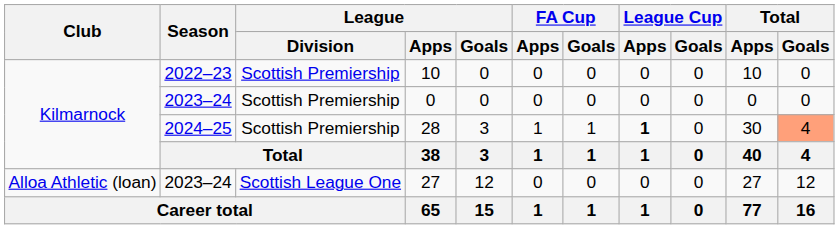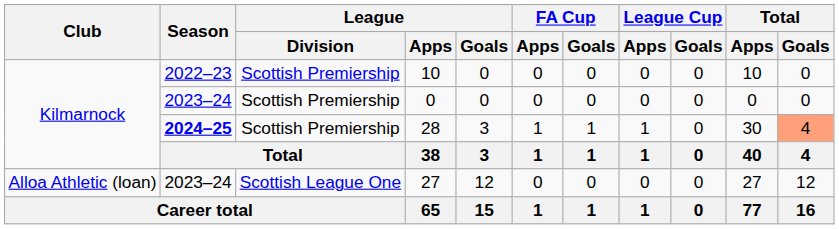(198, 127) normal -> (198, 127) bold
(645, 127) bold -> (645, 127) normal
